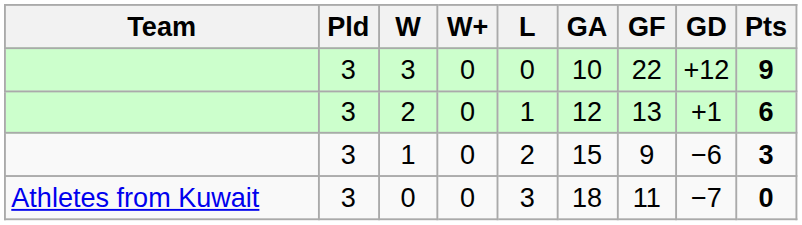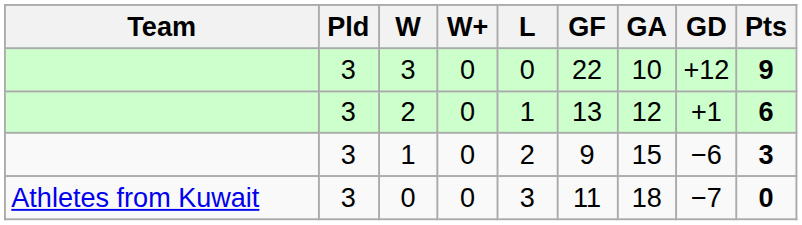columns swapped: (647, 27) <-> (587, 27)
